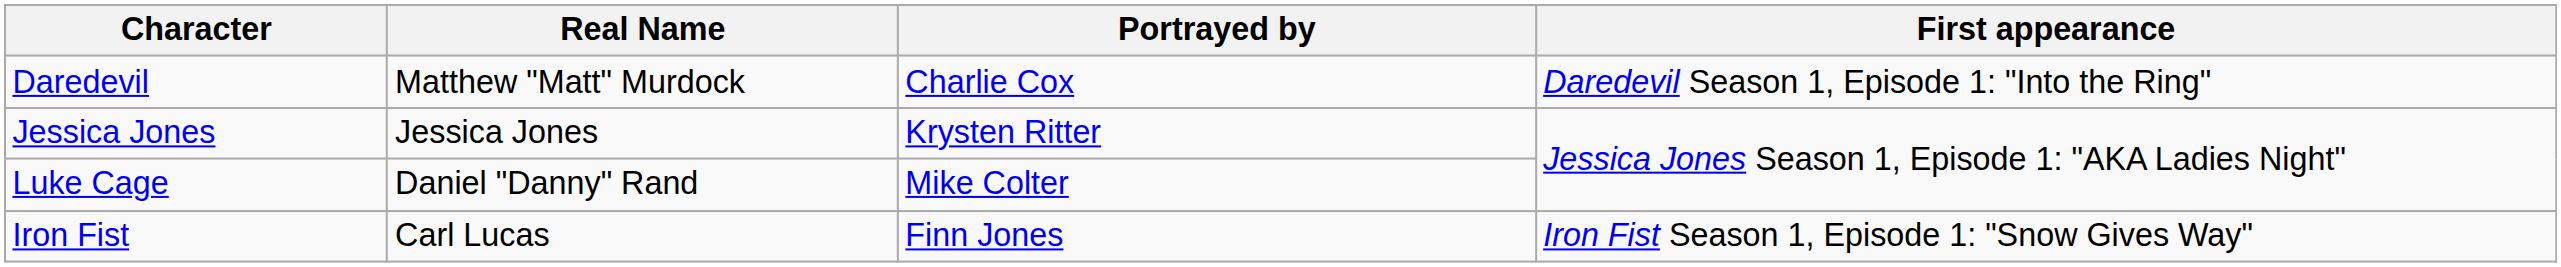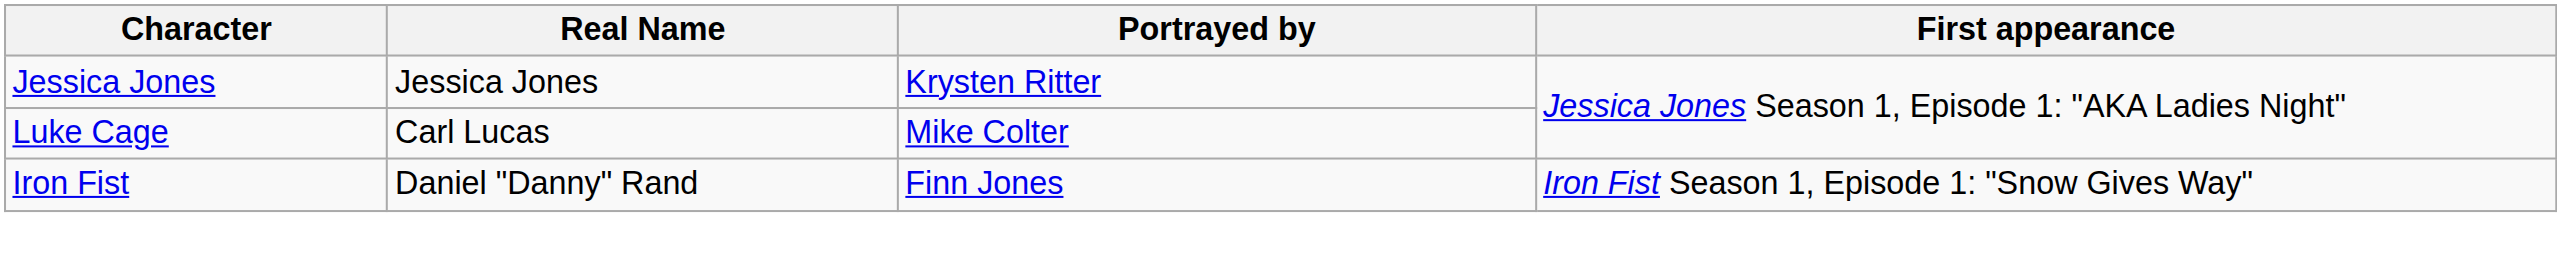- row: (81, 81)
(547, 183) Daniel "Danny" Rand -> (472, 132) Carl Lucas
(472, 235) Carl Lucas -> (547, 183) Daniel "Danny" Rand
